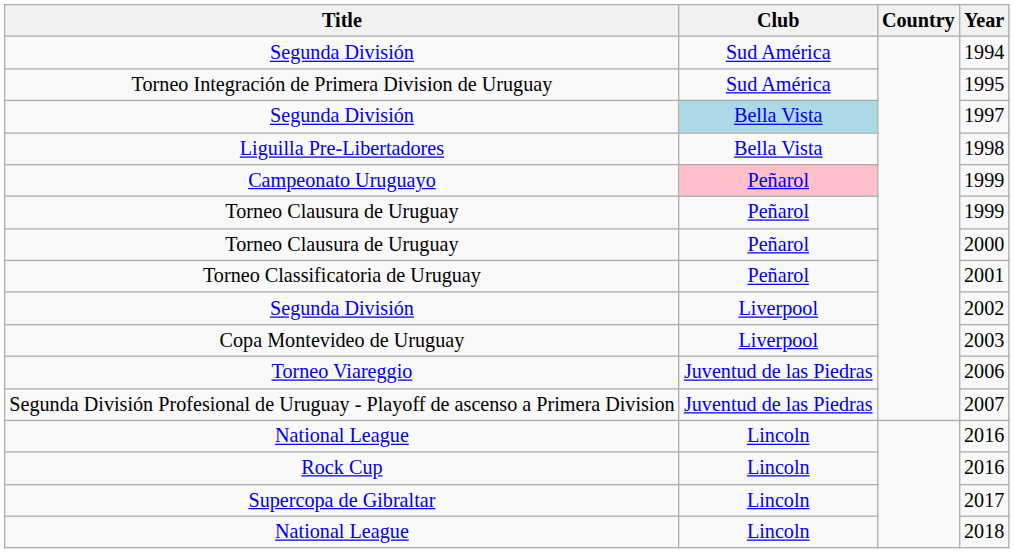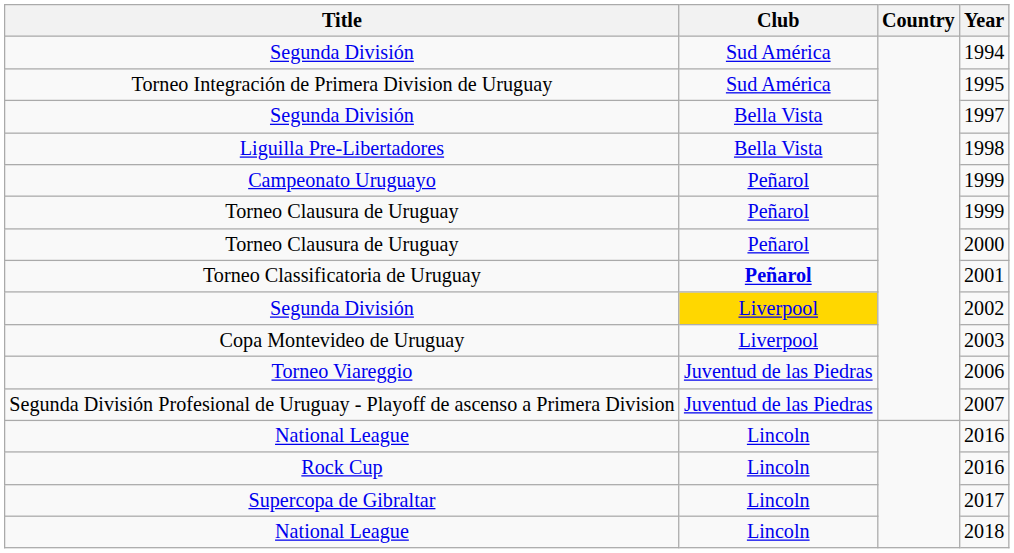(778, 116) lightblue background -> (778, 116) no background
(778, 180) pink background -> (778, 180) no background
(778, 276) normal -> (778, 276) bold
(778, 308) no background -> (778, 308) gold background
